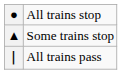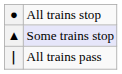(70, 35) no background -> (70, 35) lavender background
